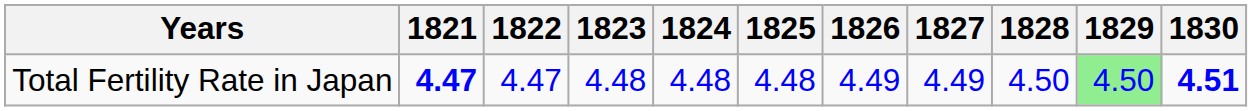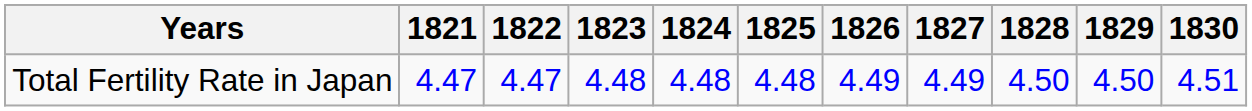(446, 79) bold -> (446, 79) normal
(1124, 79) lightgreen background -> (1124, 79) no background
(1208, 79) bold -> (1208, 79) normal
